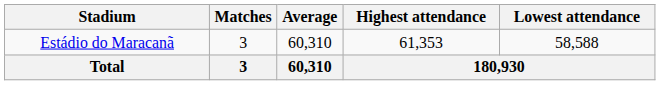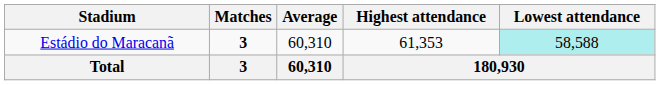(243, 42) normal -> (243, 42) bold
(577, 42) no background -> (577, 42) paleturquoise background
